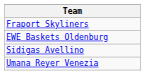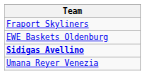(45, 50) normal -> (45, 50) bold
